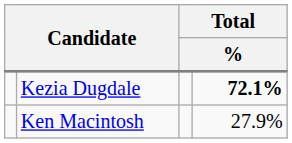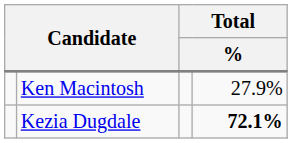rows swapped: (81, 88) <-> (82, 121)
